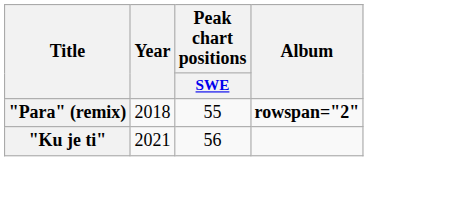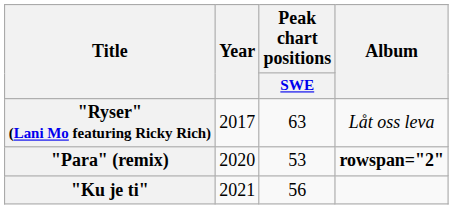+ row: (110, 122)
(152, 112) 2018 -> (237, 161) 2020
(212, 112) 55 -> (297, 161) 53
